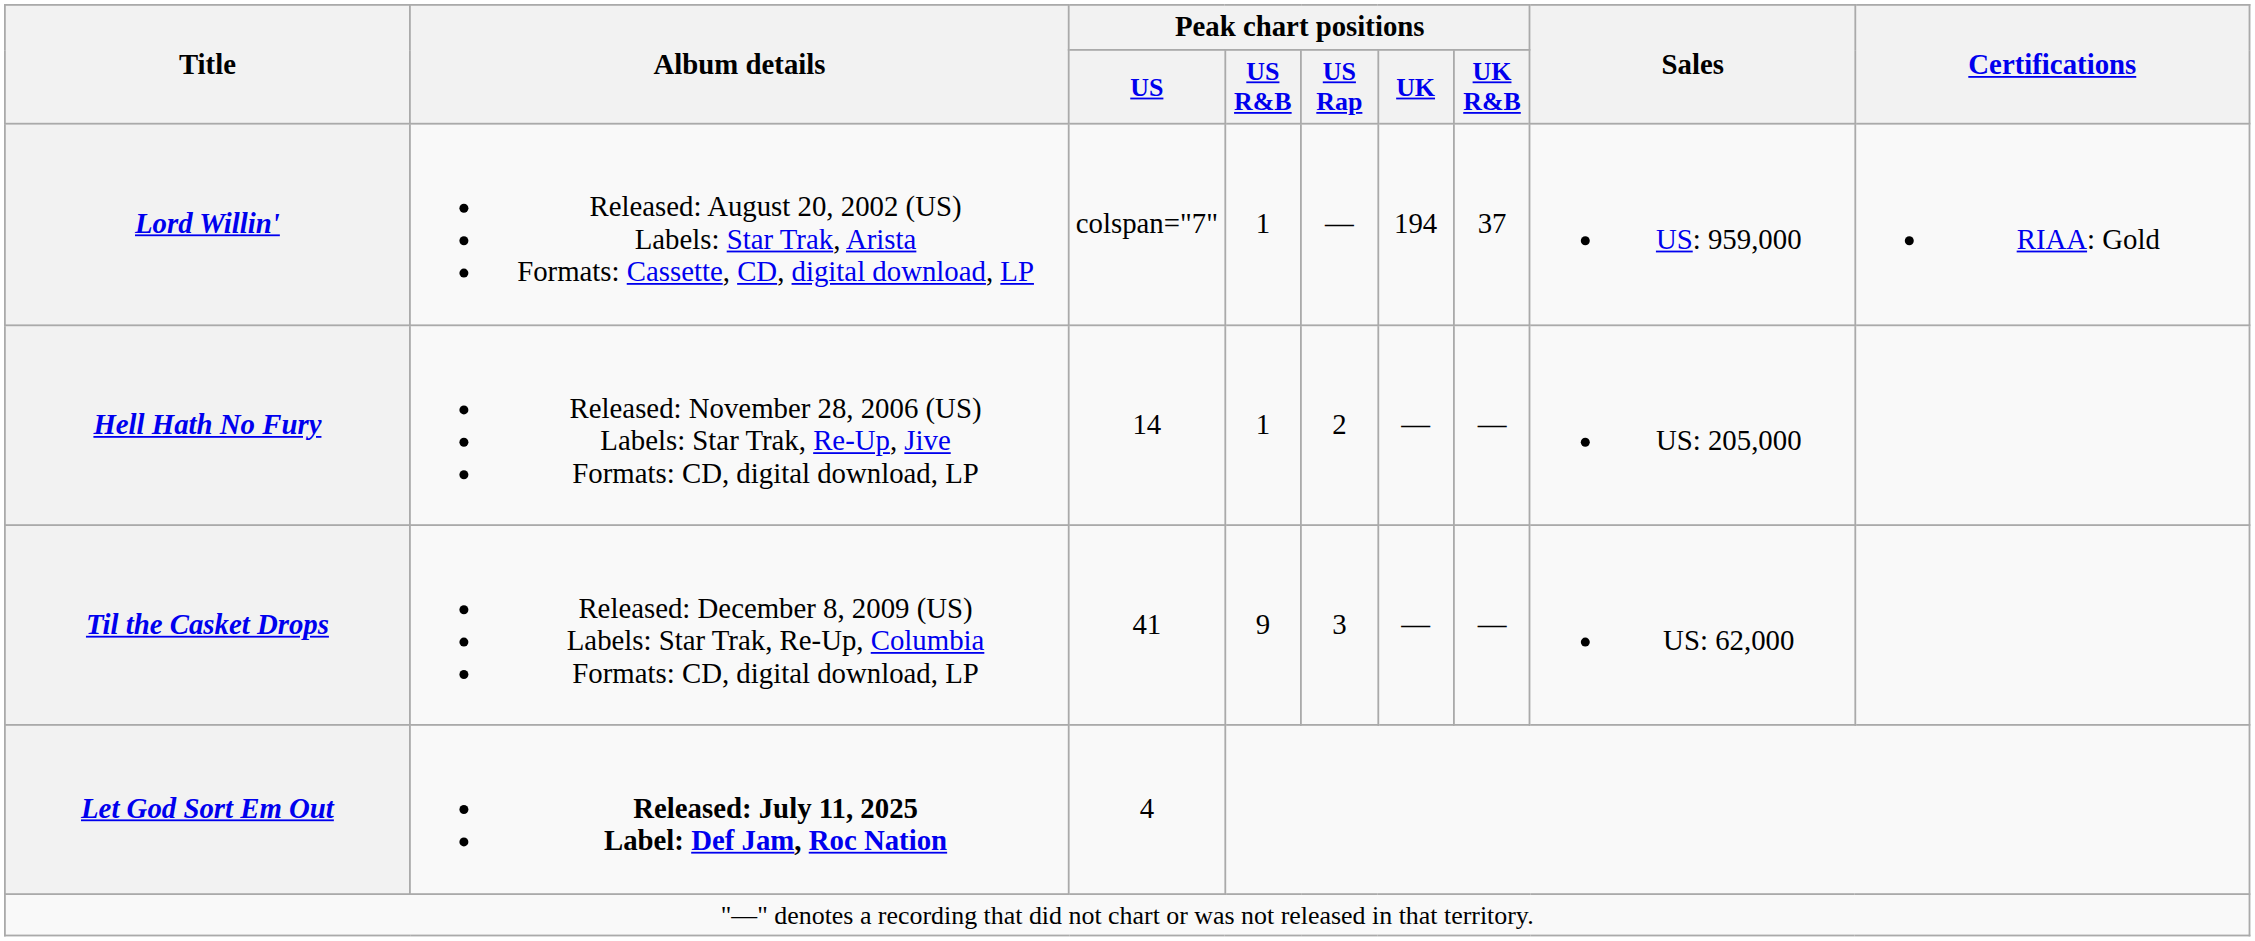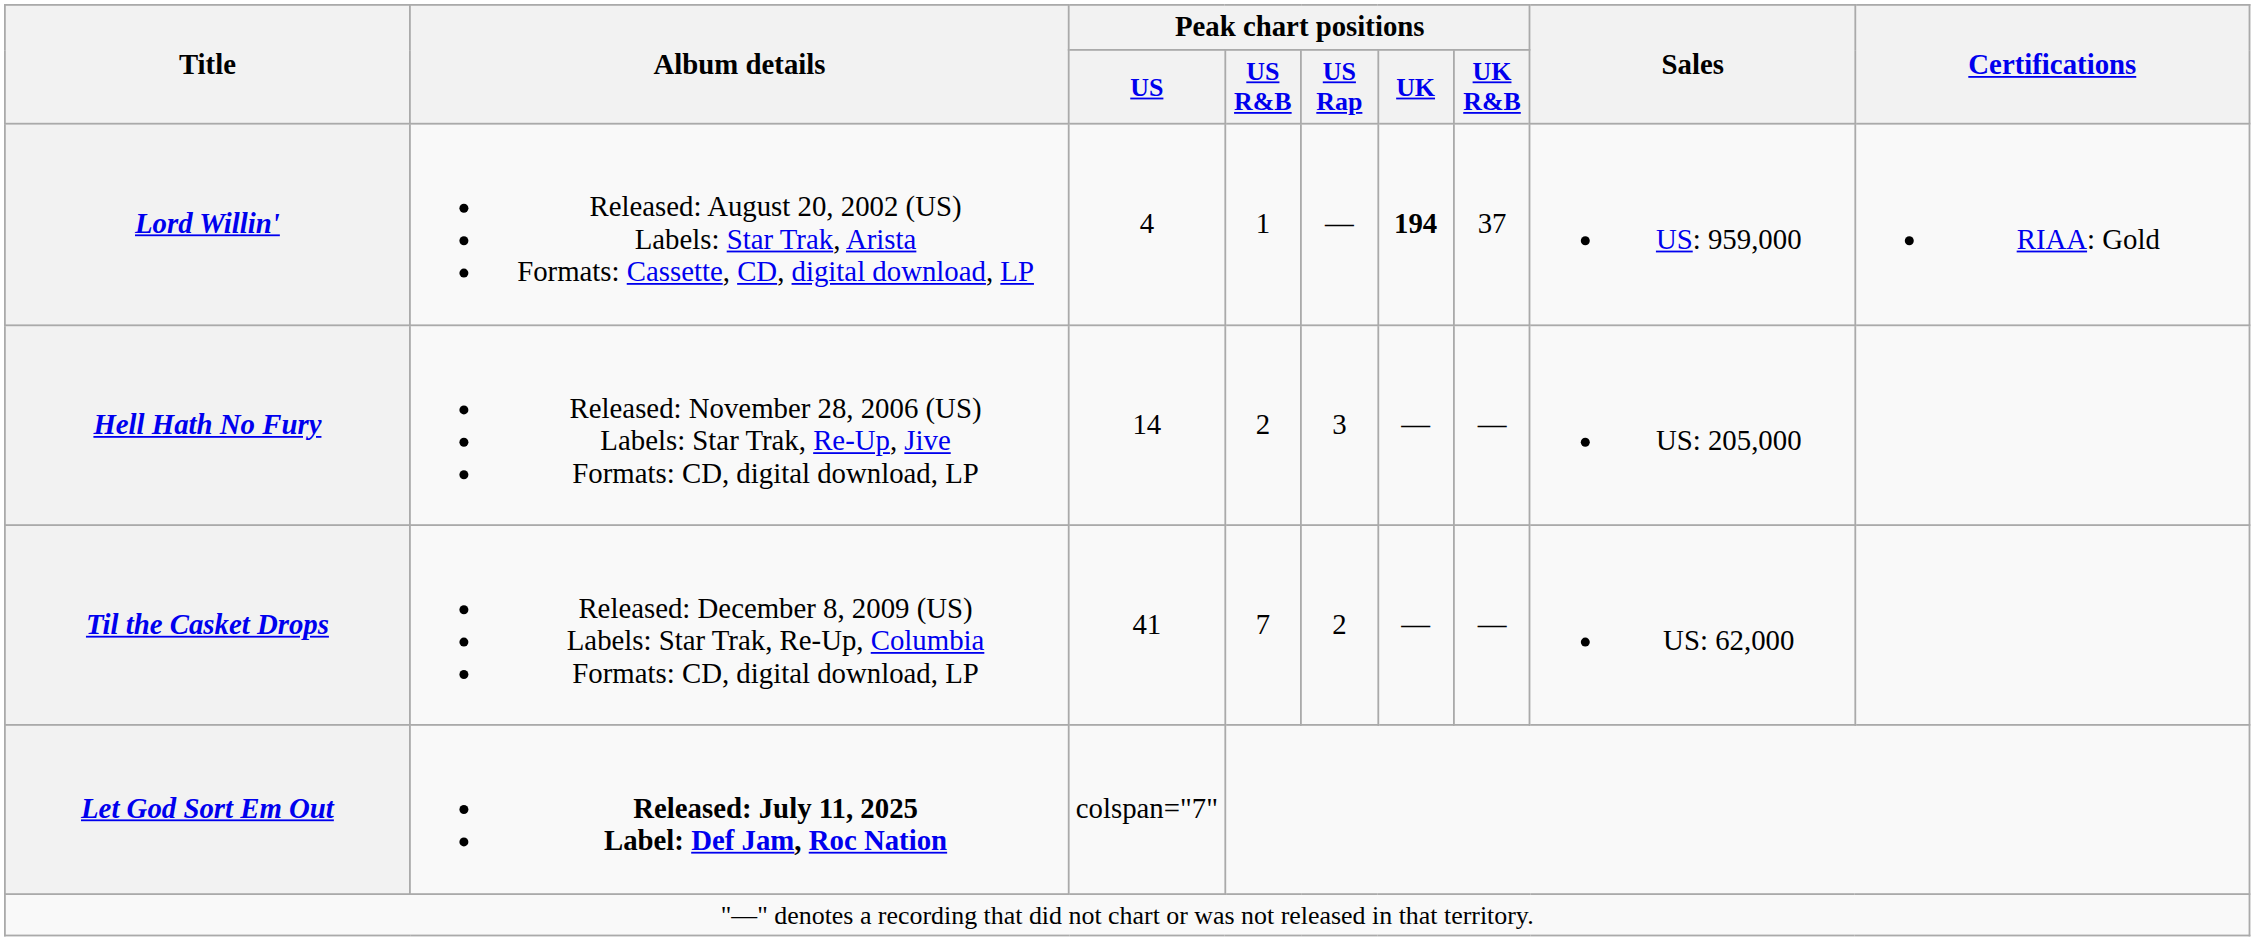(1147, 223) colspan="7" -> (1147, 223) 4
(1416, 223) normal -> (1416, 223) bold
(1263, 424) 1 -> (1263, 424) 2
(1339, 424) 2 -> (1339, 424) 3
(1263, 624) 9 -> (1263, 624) 7
(1339, 624) 3 -> (1339, 624) 2
(1147, 808) 4 -> (1147, 808) colspan="7"
